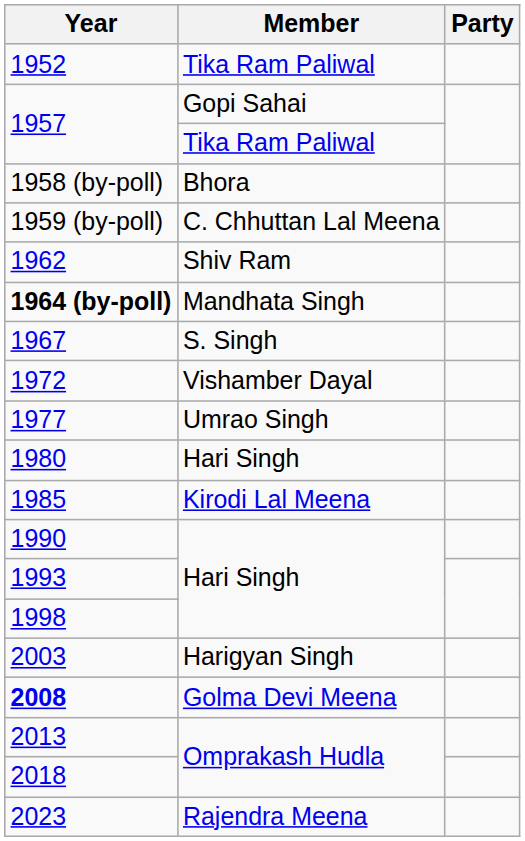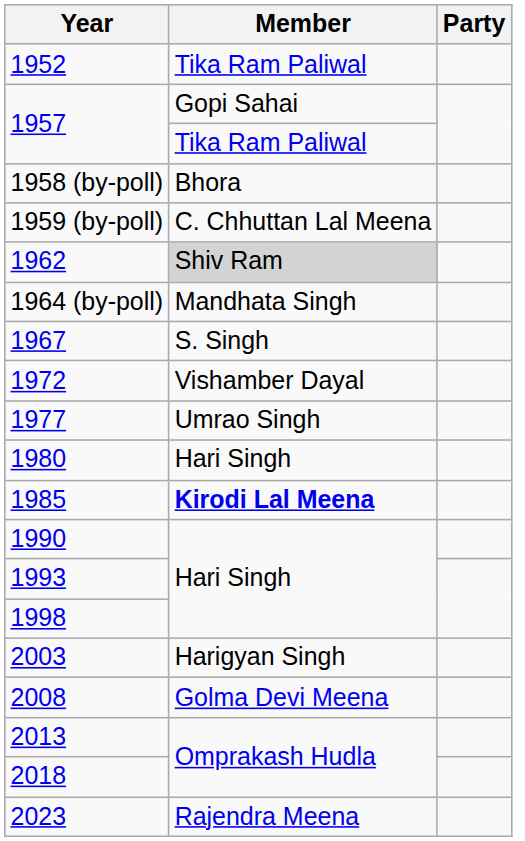(237, 261) no background -> (229, 261) lightgrey background
(91, 301) bold -> (87, 301) normal
(277, 499) normal -> (275, 499) bold
(38, 697) bold -> (38, 697) normal
